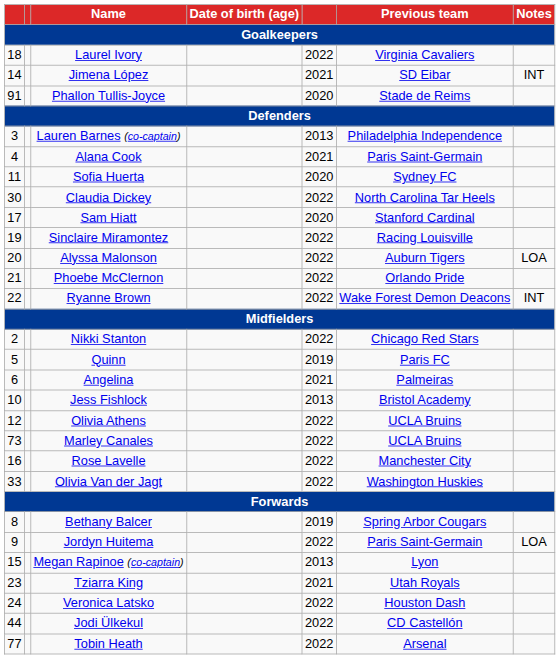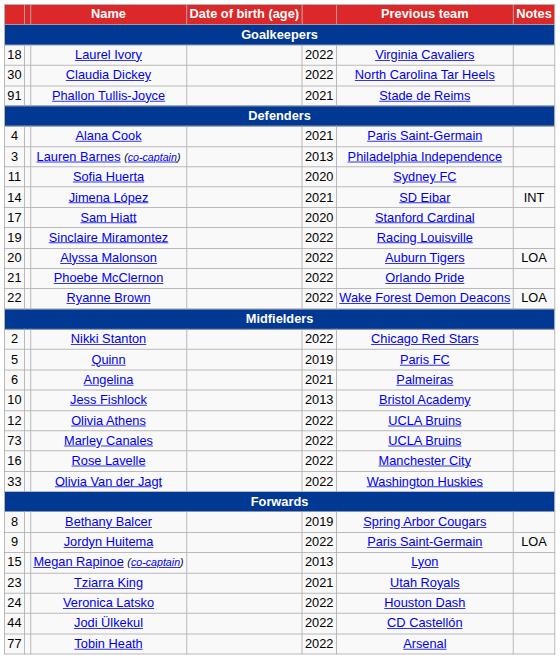rows swapped: (109, 197) <-> (109, 75)
(319, 95) 2020 -> (319, 95) 2021
rows swapped: (109, 136) <-> (109, 156)
(534, 298) INT -> (534, 298) LOA
